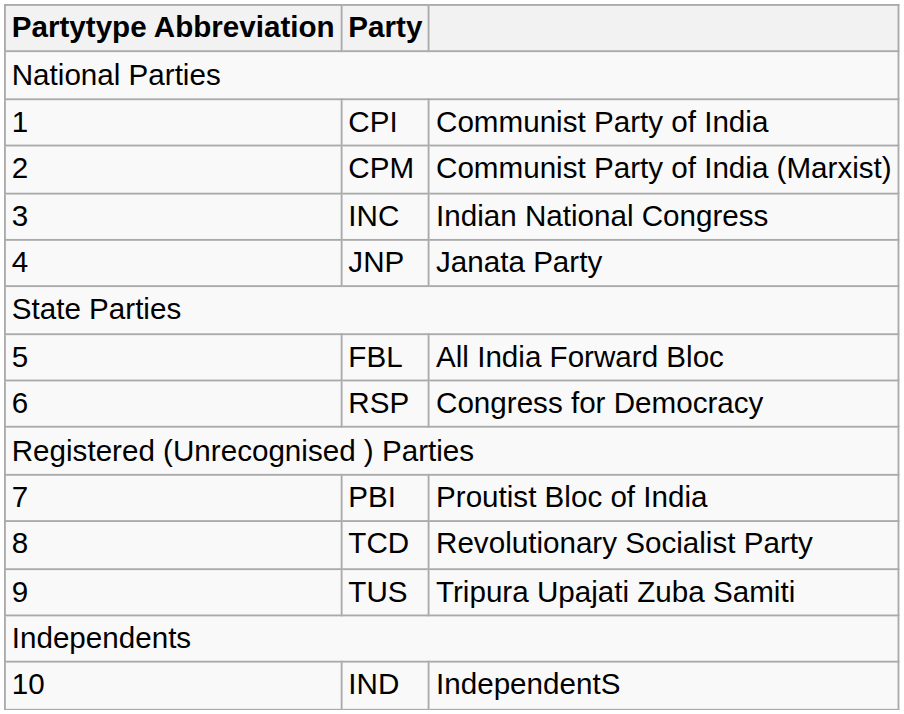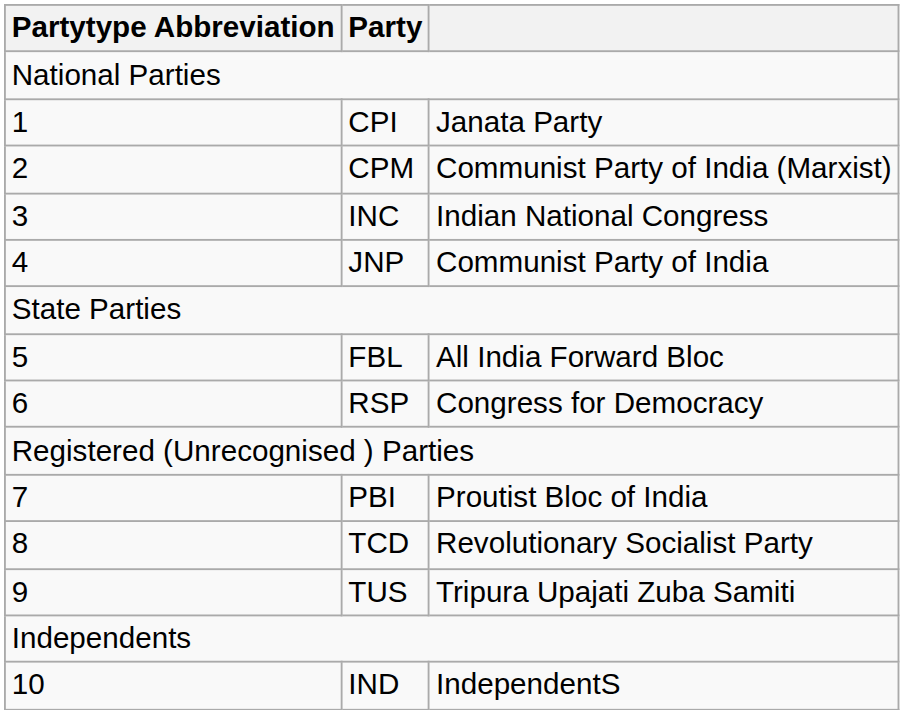(602, 121) Communist Party of India -> (519, 121) Janata Party
(519, 262) Janata Party -> (602, 262) Communist Party of India
